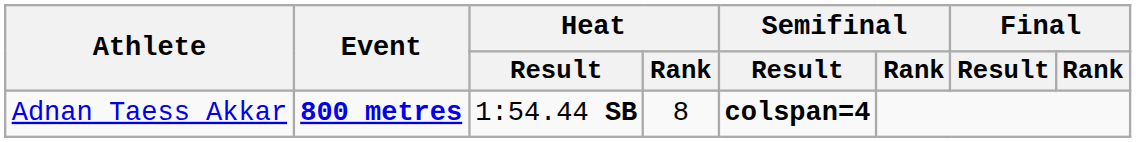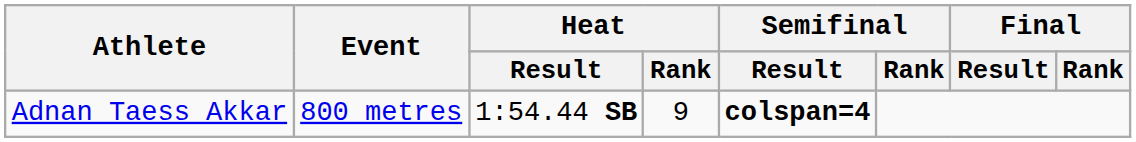(381, 113) bold -> (381, 113) normal
(681, 113) 8 -> (681, 113) 9
